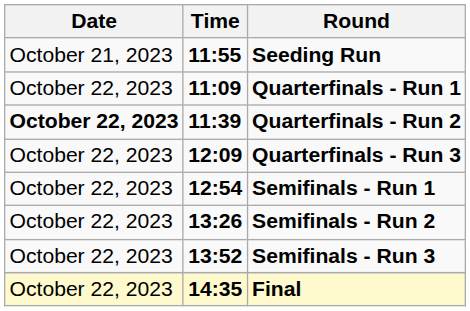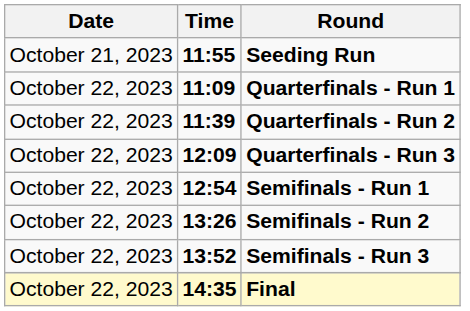(94, 121) bold -> (91, 121) normal
